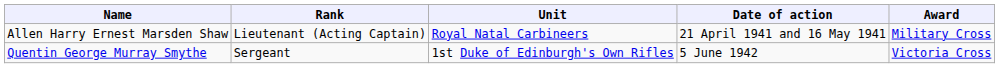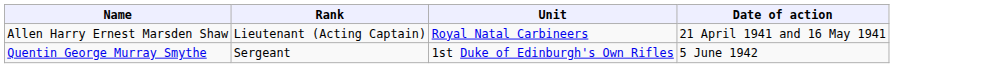- column: (941, 14)
